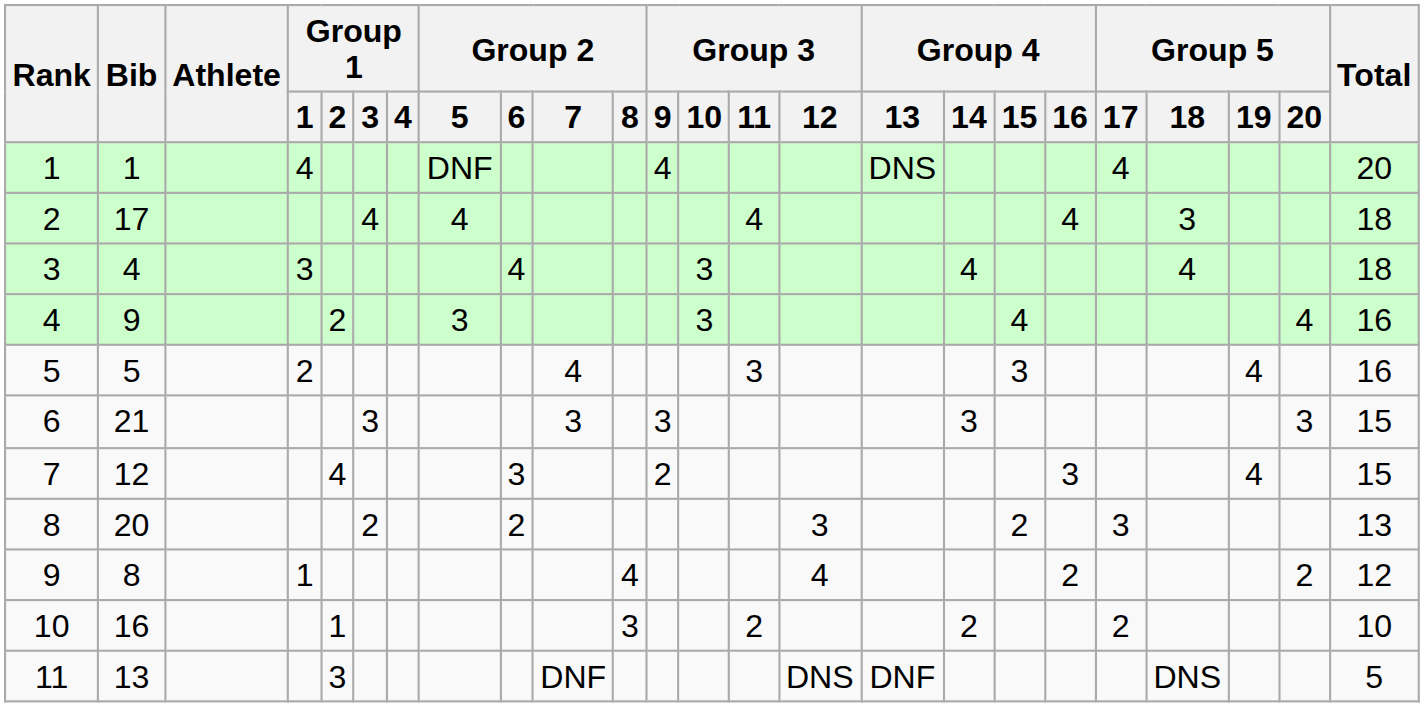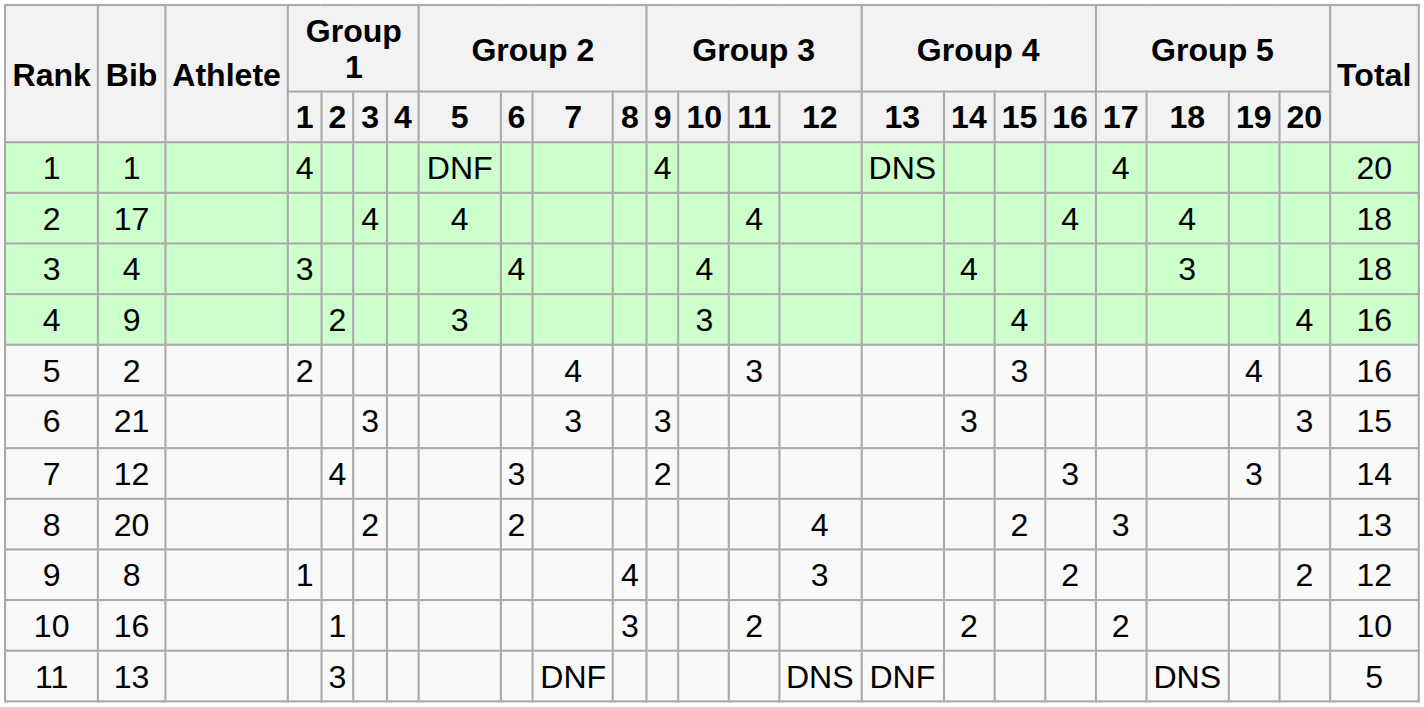(1187, 219) 3 -> (1187, 219) 4
(704, 270) 3 -> (704, 270) 4
(1187, 270) 4 -> (1187, 270) 3
(132, 371) 5 -> (132, 371) 2
(1254, 473) 4 -> (1254, 473) 3
(1374, 473) 15 -> (1374, 473) 14
(820, 523) 3 -> (820, 523) 4
(820, 574) 4 -> (820, 574) 3
